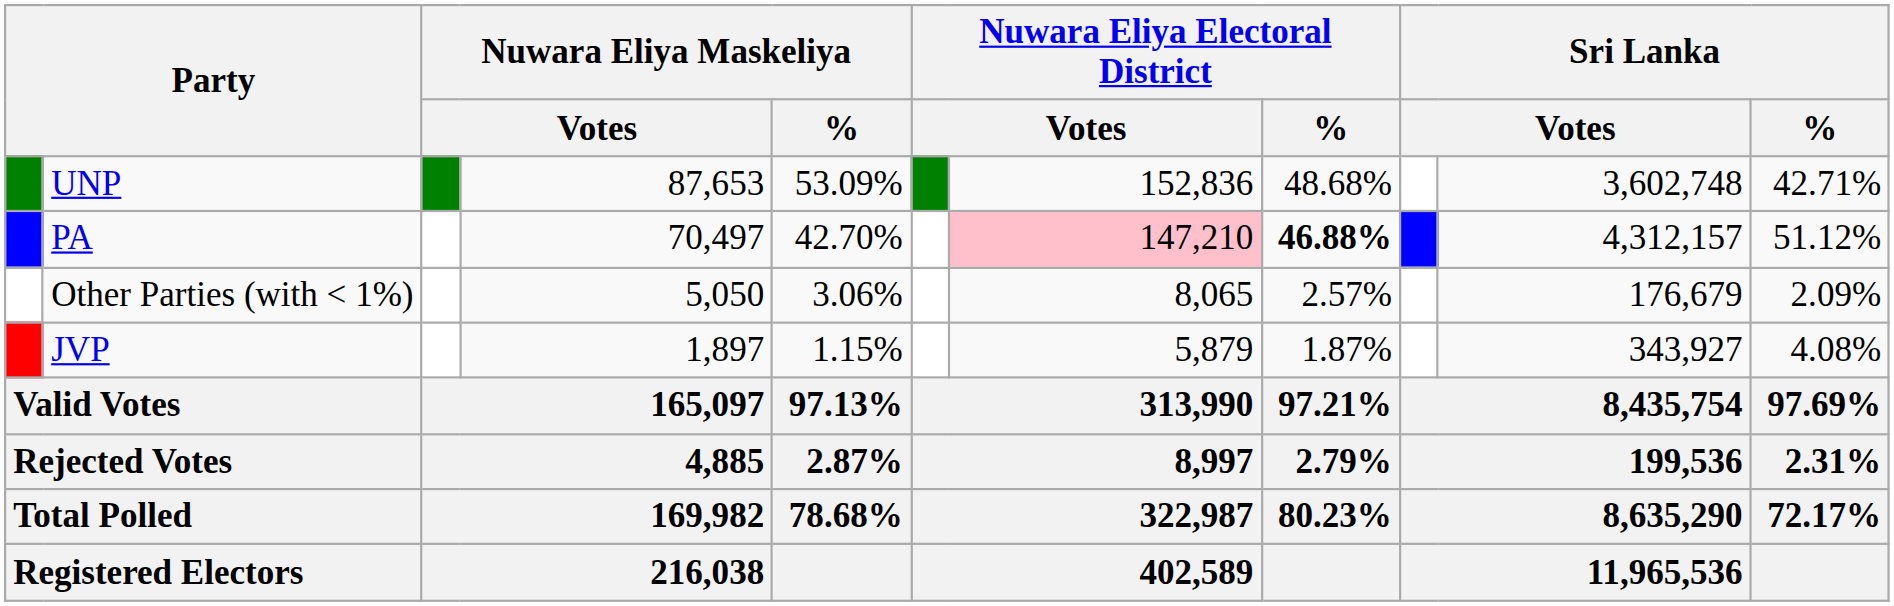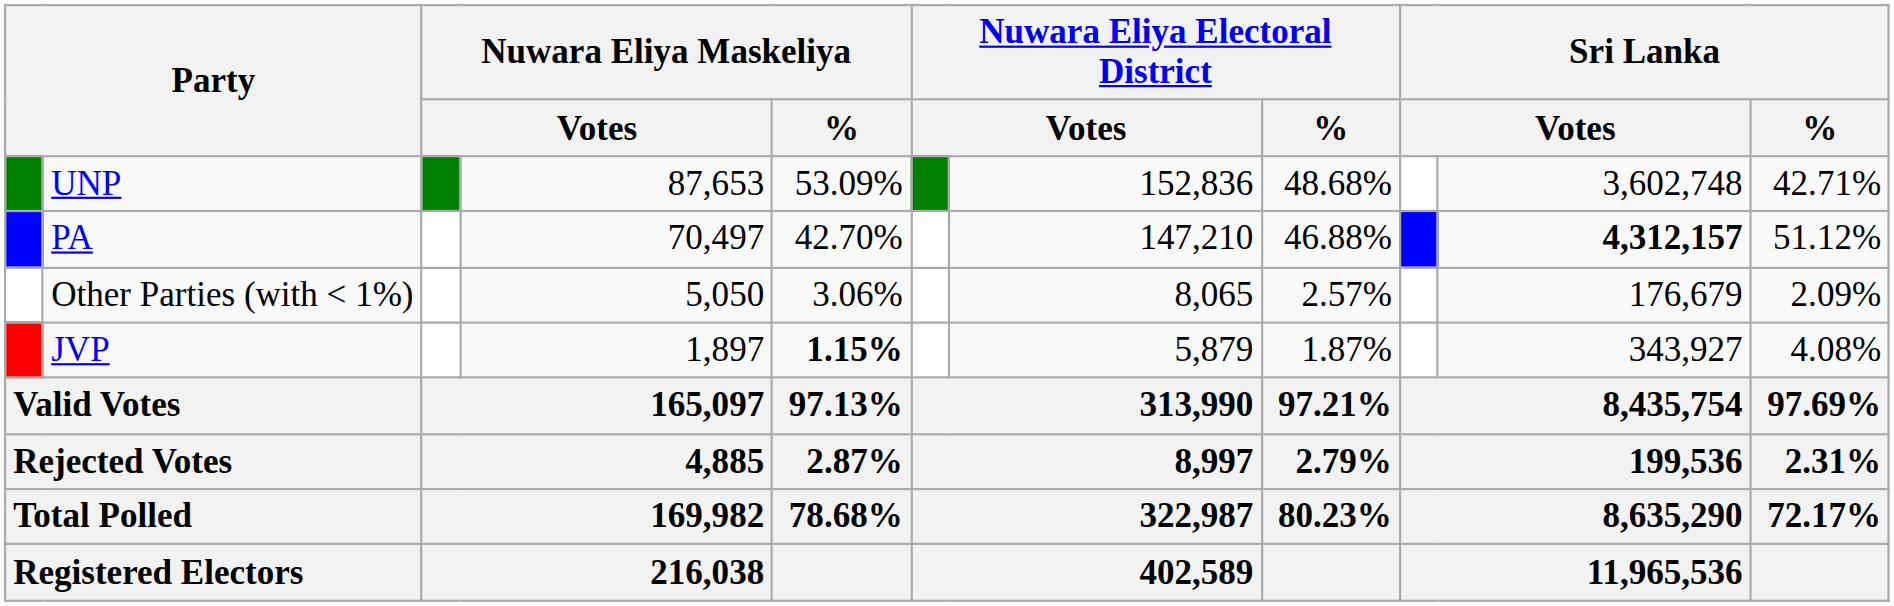(1196, 238) pink background -> (1196, 238) no background
(1335, 238) bold -> (1338, 238) normal
(1672, 238) normal -> (1672, 238) bold
(857, 349) normal -> (855, 349) bold
